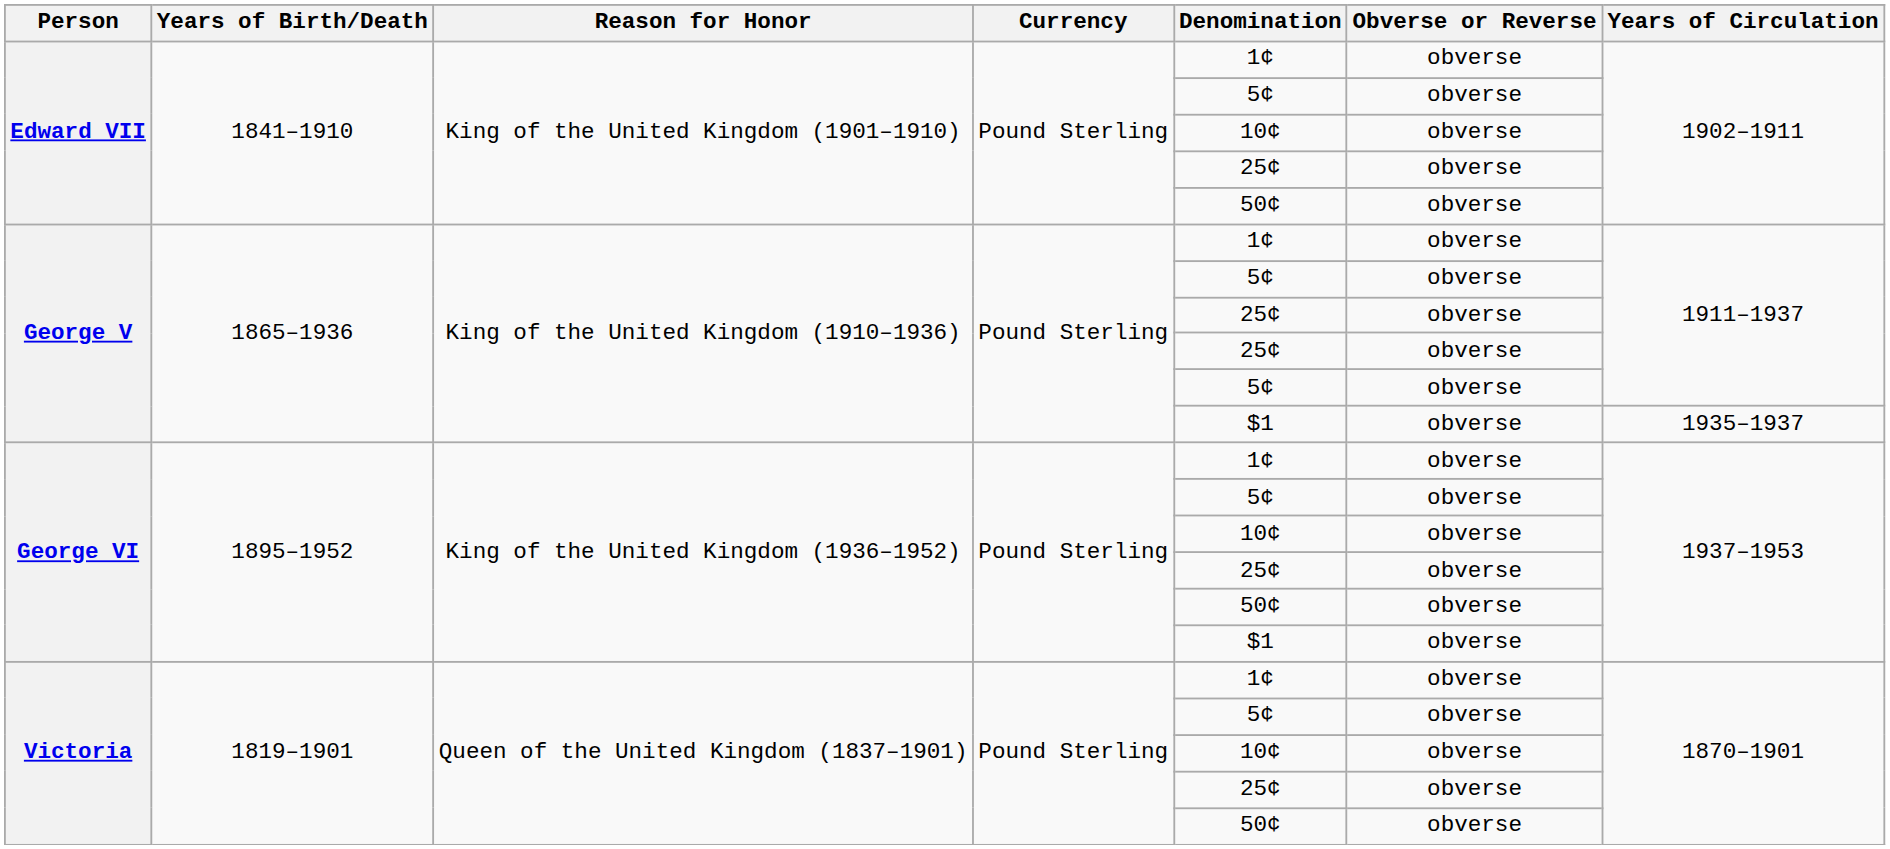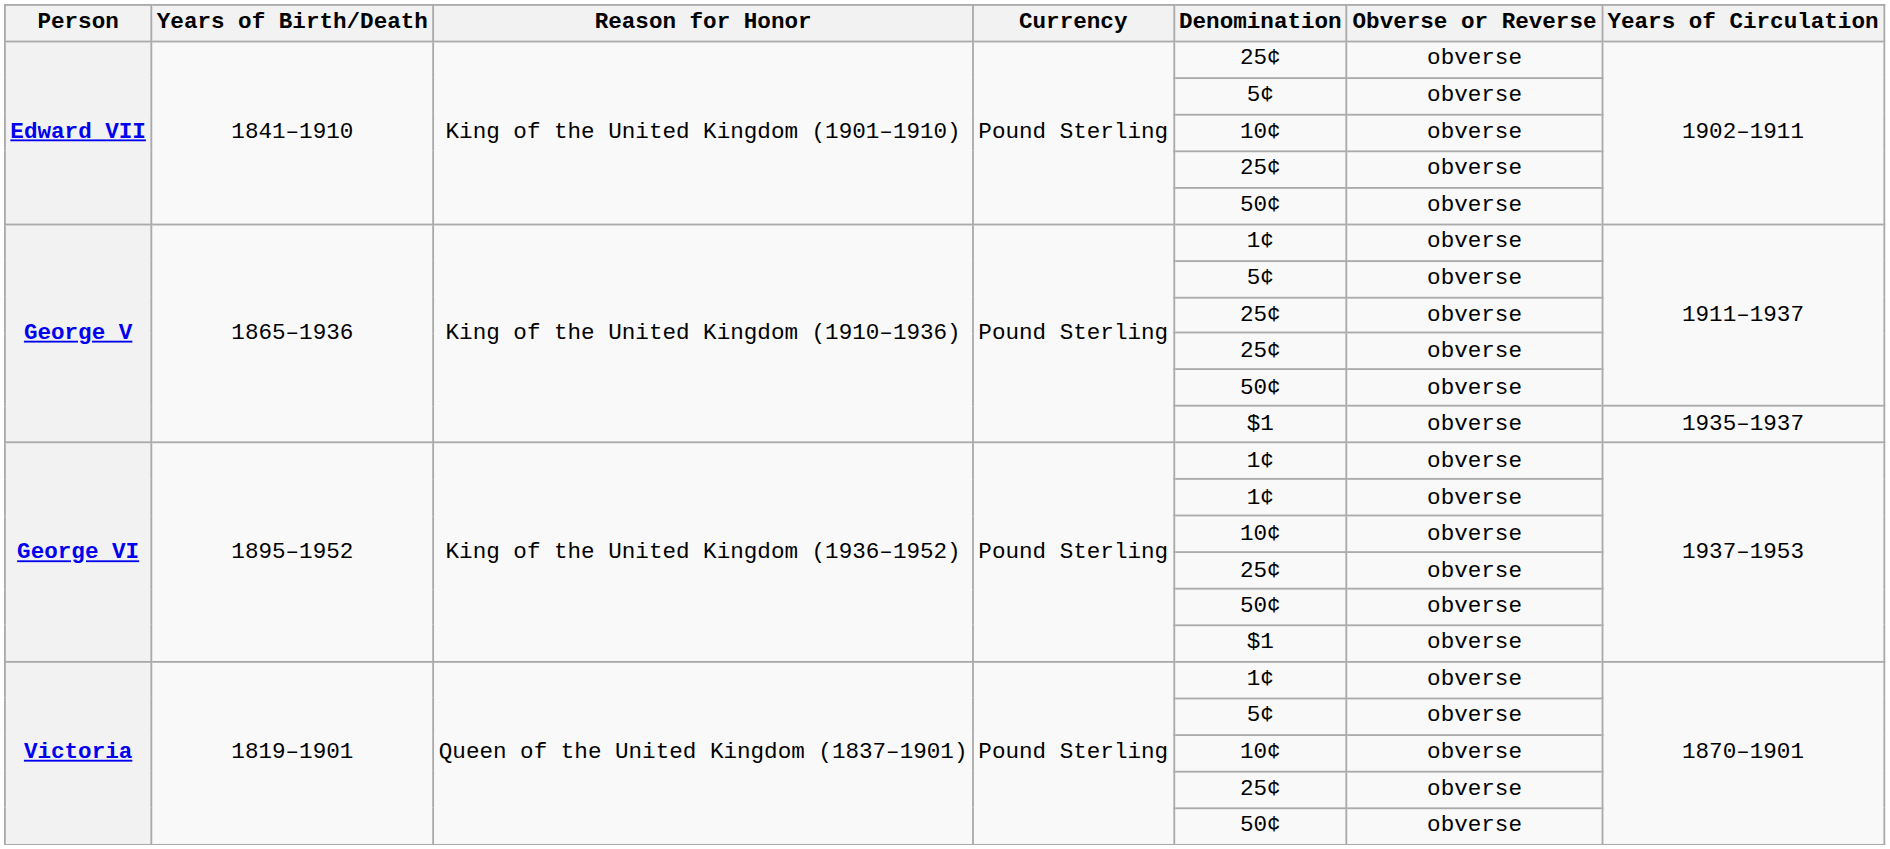(1260, 60) 1¢ -> (1260, 60) 25¢
(1260, 388) 5¢ -> (1260, 388) 50¢
(1260, 498) 5¢ -> (1260, 498) 1¢
